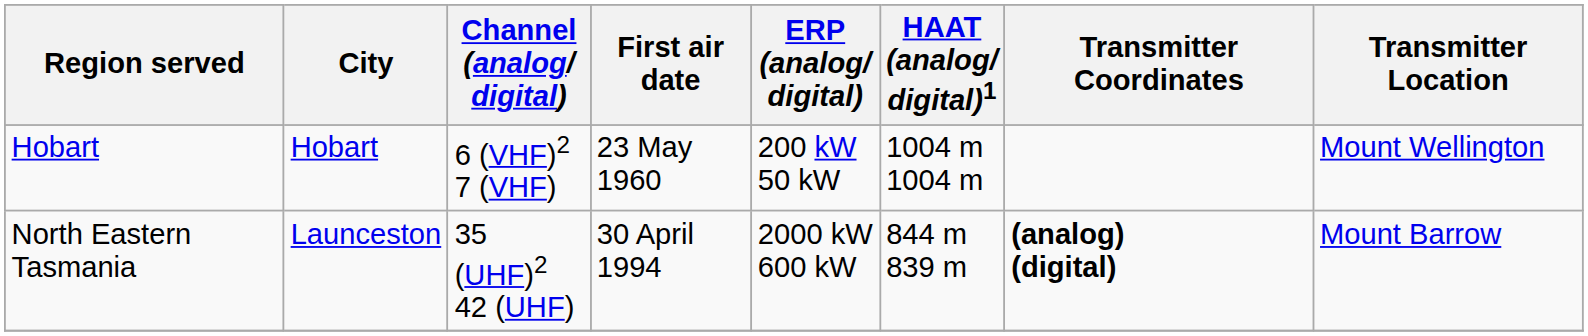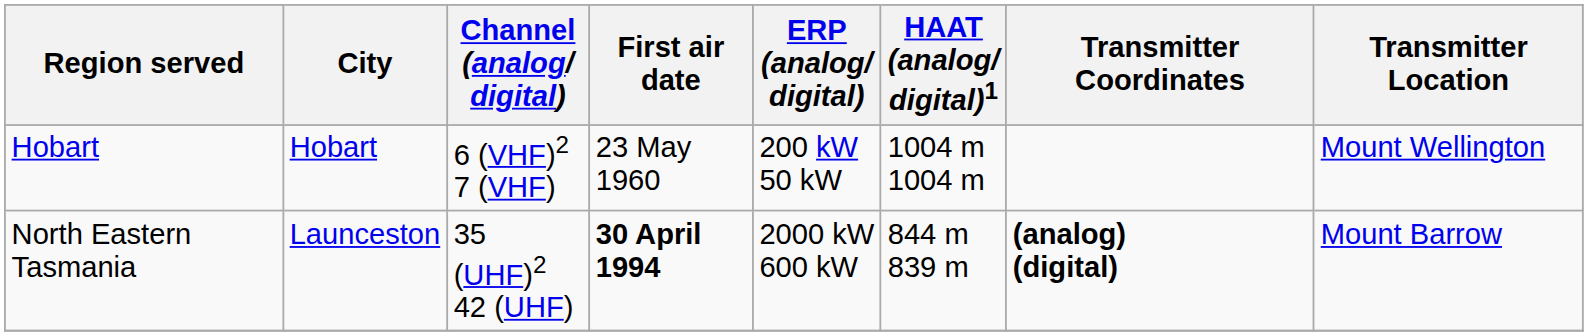(645, 250) normal -> (649, 250) bold
